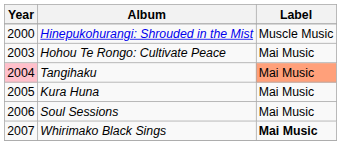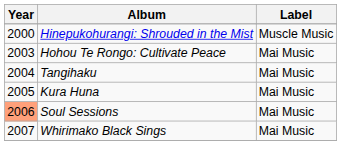(21, 73) pink background -> (21, 73) no background
(286, 73) lightsalmon background -> (286, 73) no background
(21, 112) no background -> (21, 112) lightsalmon background
(288, 131) bold -> (286, 131) normal
